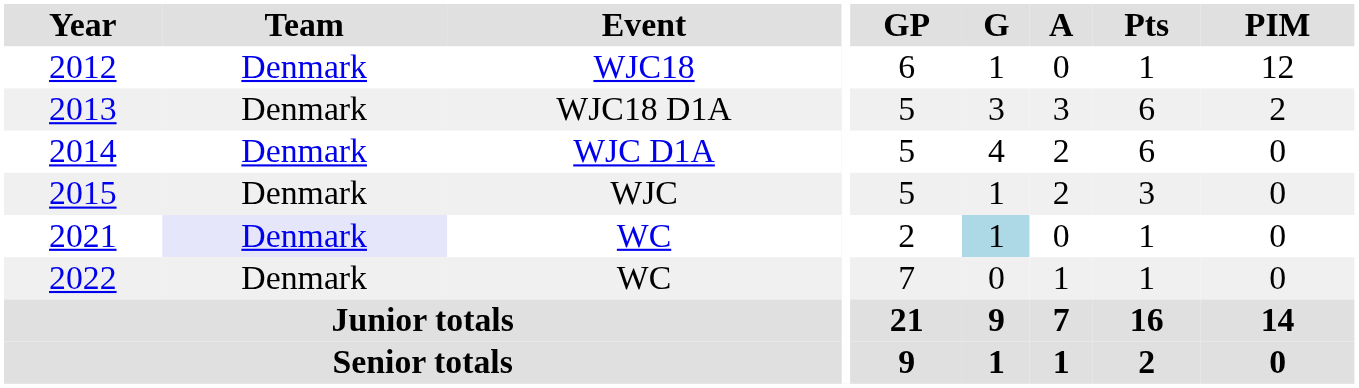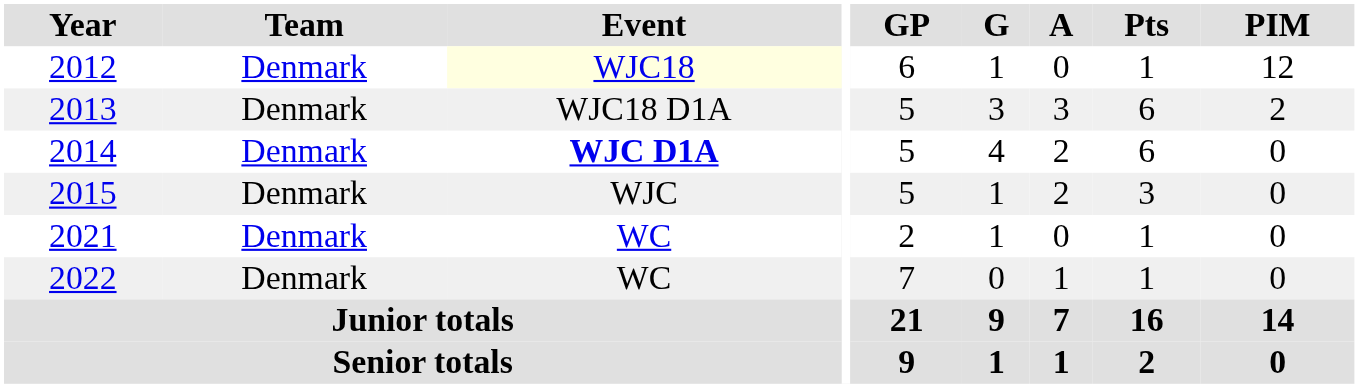(644, 66) no background -> (644, 66) lightyellow background
(644, 151) normal -> (644, 151) bold
(304, 235) lavender background -> (304, 235) no background
(996, 235) lightblue background -> (996, 235) no background
